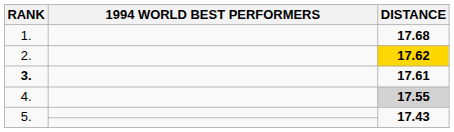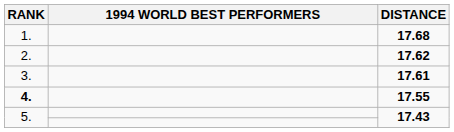(413, 55) gold background -> (413, 55) no background
(26, 76) bold -> (26, 76) normal
(26, 96) normal -> (26, 96) bold
(413, 96) lightgrey background -> (413, 96) no background
